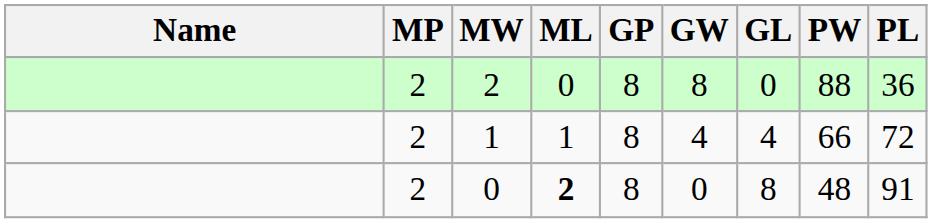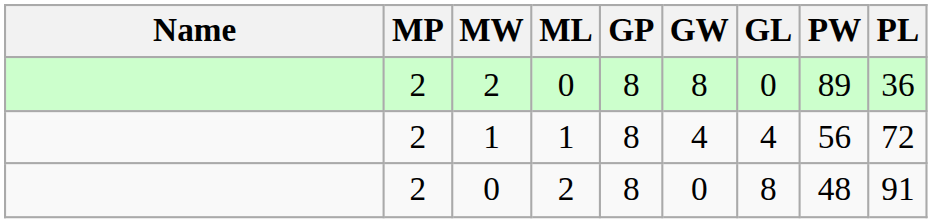(834, 83) 88 -> (834, 83) 89
(834, 136) 66 -> (834, 136) 56
(566, 189) bold -> (566, 189) normal
